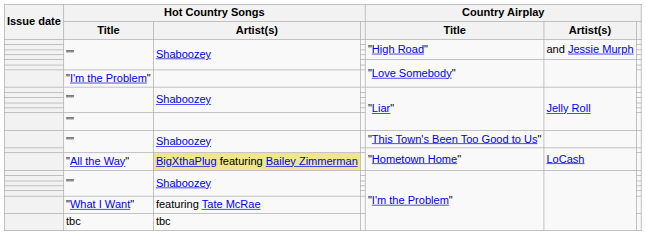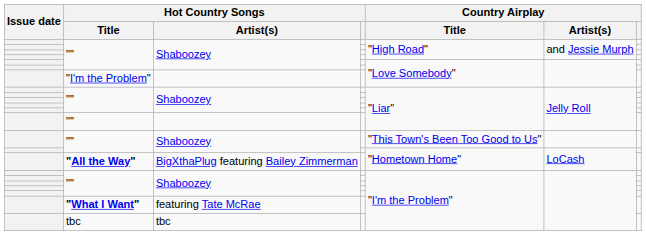(98, 161) normal -> (101, 161) bold
(257, 161) khaki background -> (257, 161) no background
(100, 204) normal -> (103, 204) bold
